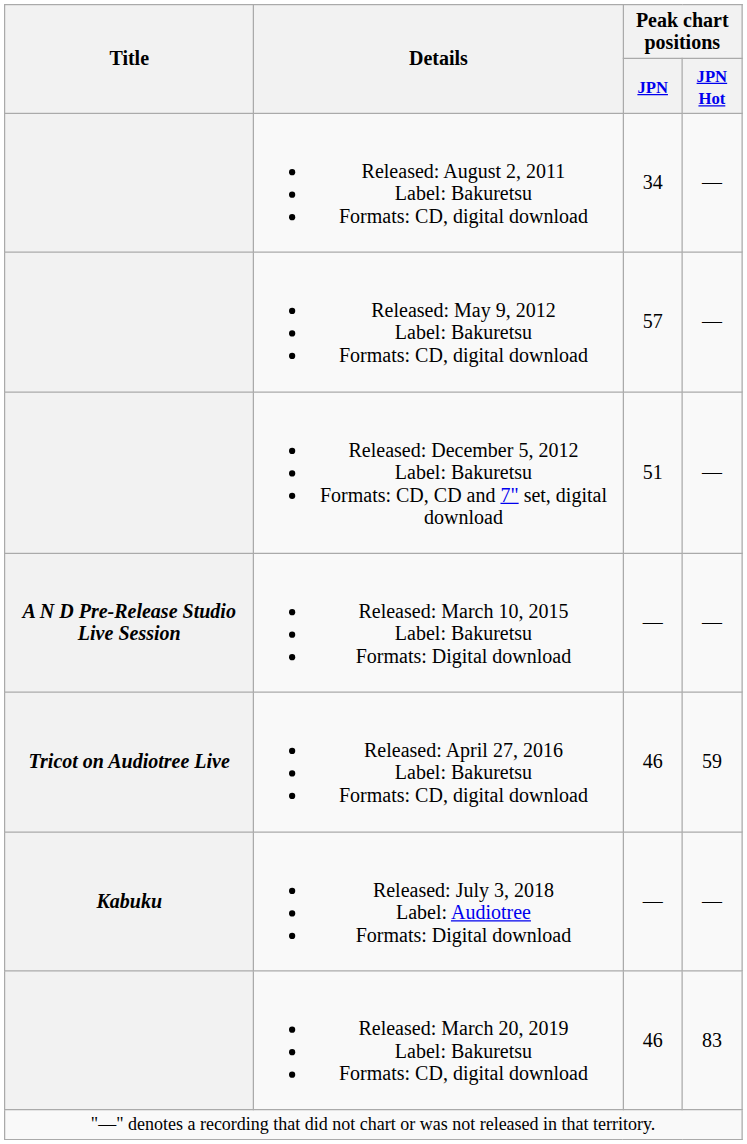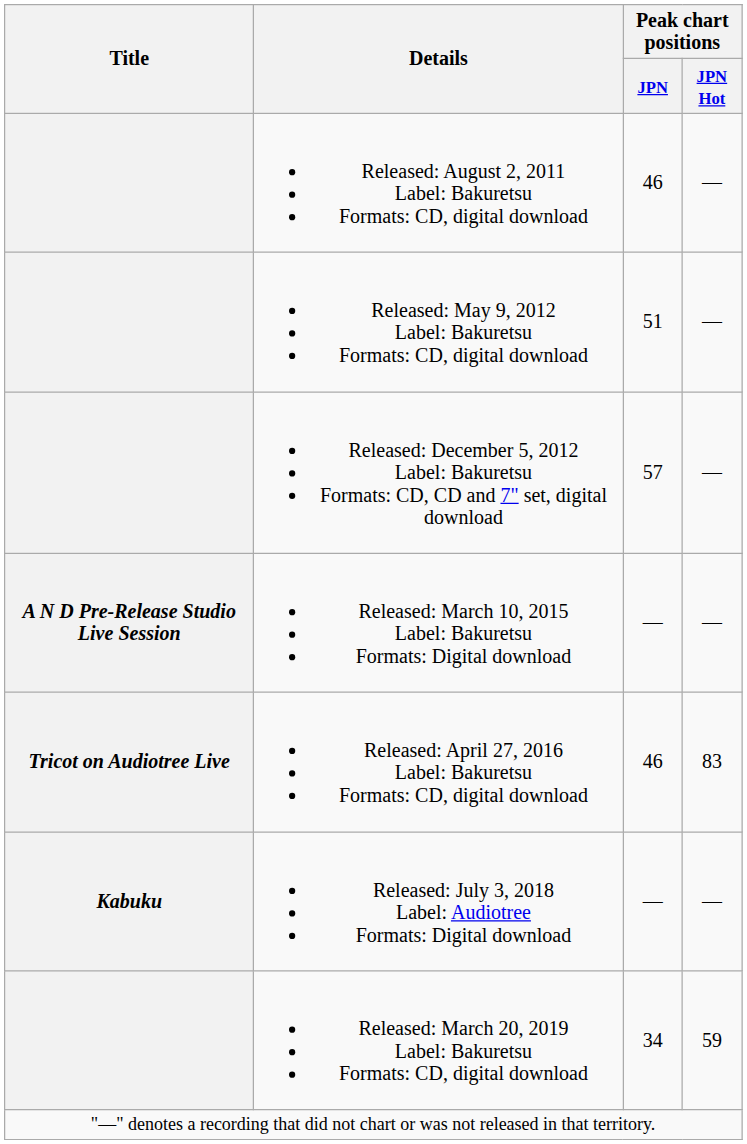(653, 182) 34 -> (653, 182) 46
(653, 321) 57 -> (653, 321) 51
(653, 472) 51 -> (653, 472) 57
(712, 761) 59 -> (712, 761) 83
(653, 1040) 46 -> (653, 1040) 34
(712, 1040) 83 -> (712, 1040) 59
